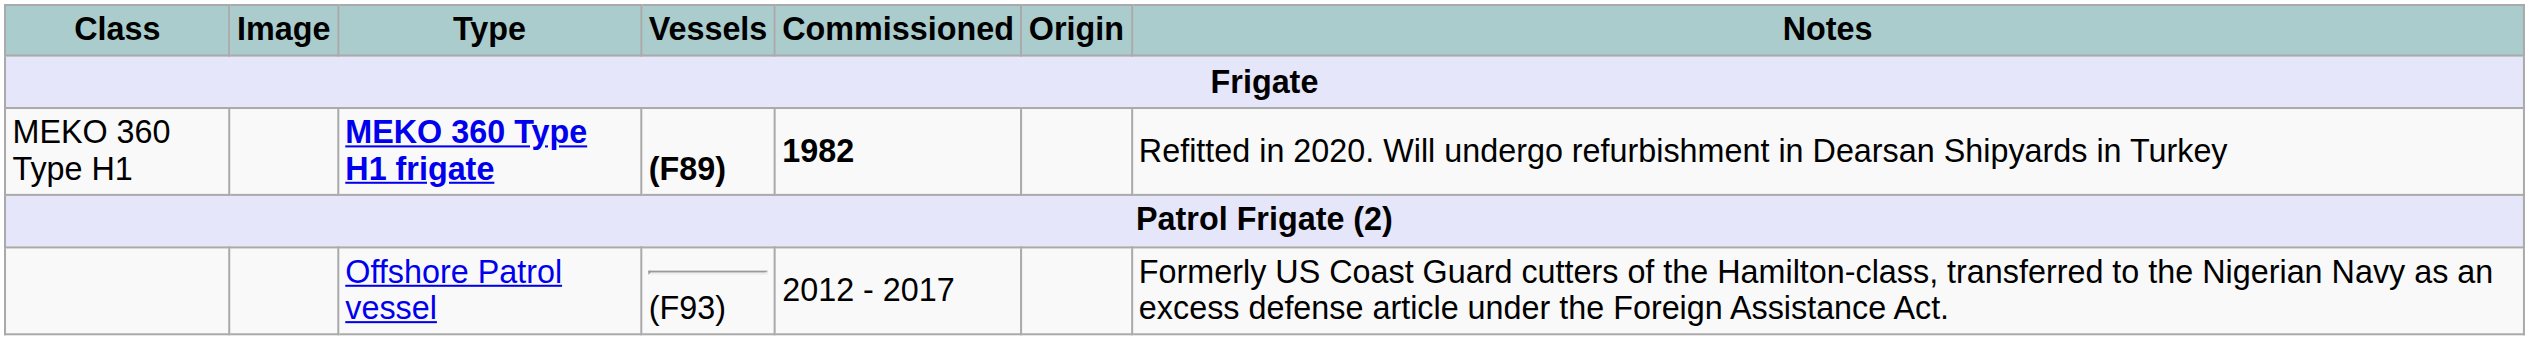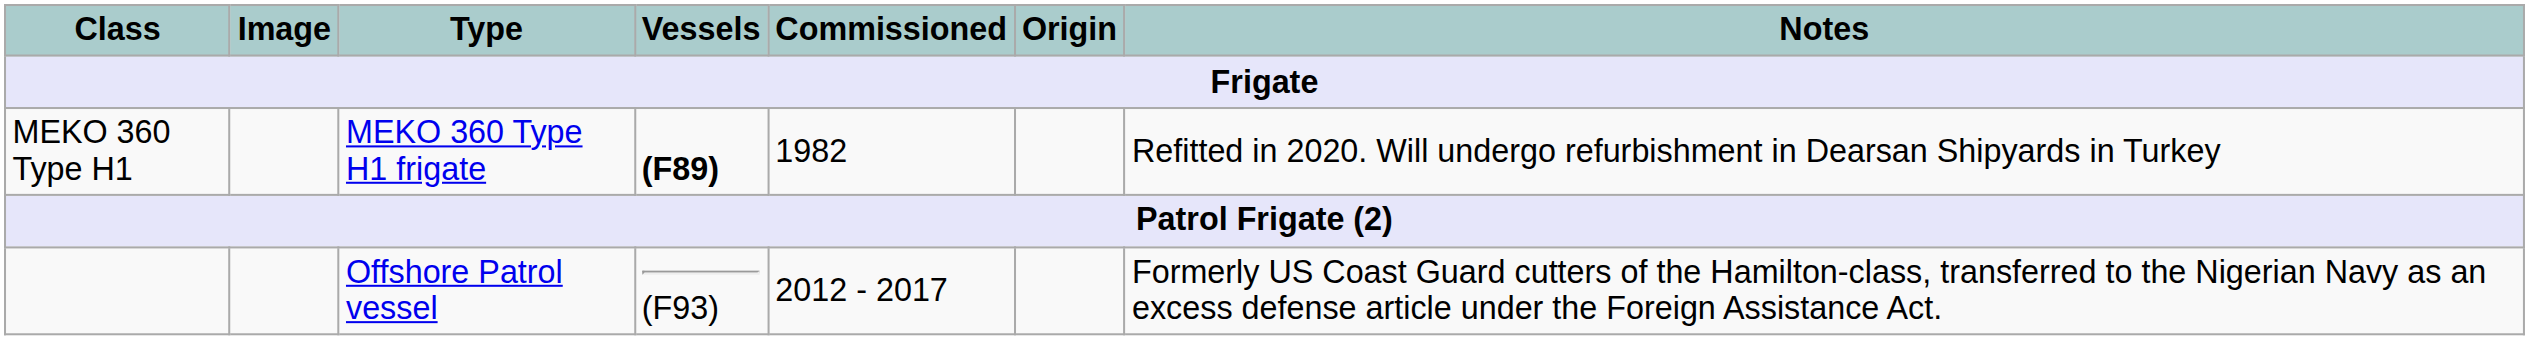(466, 150) bold -> (464, 150) normal
(818, 150) bold -> (811, 150) normal
